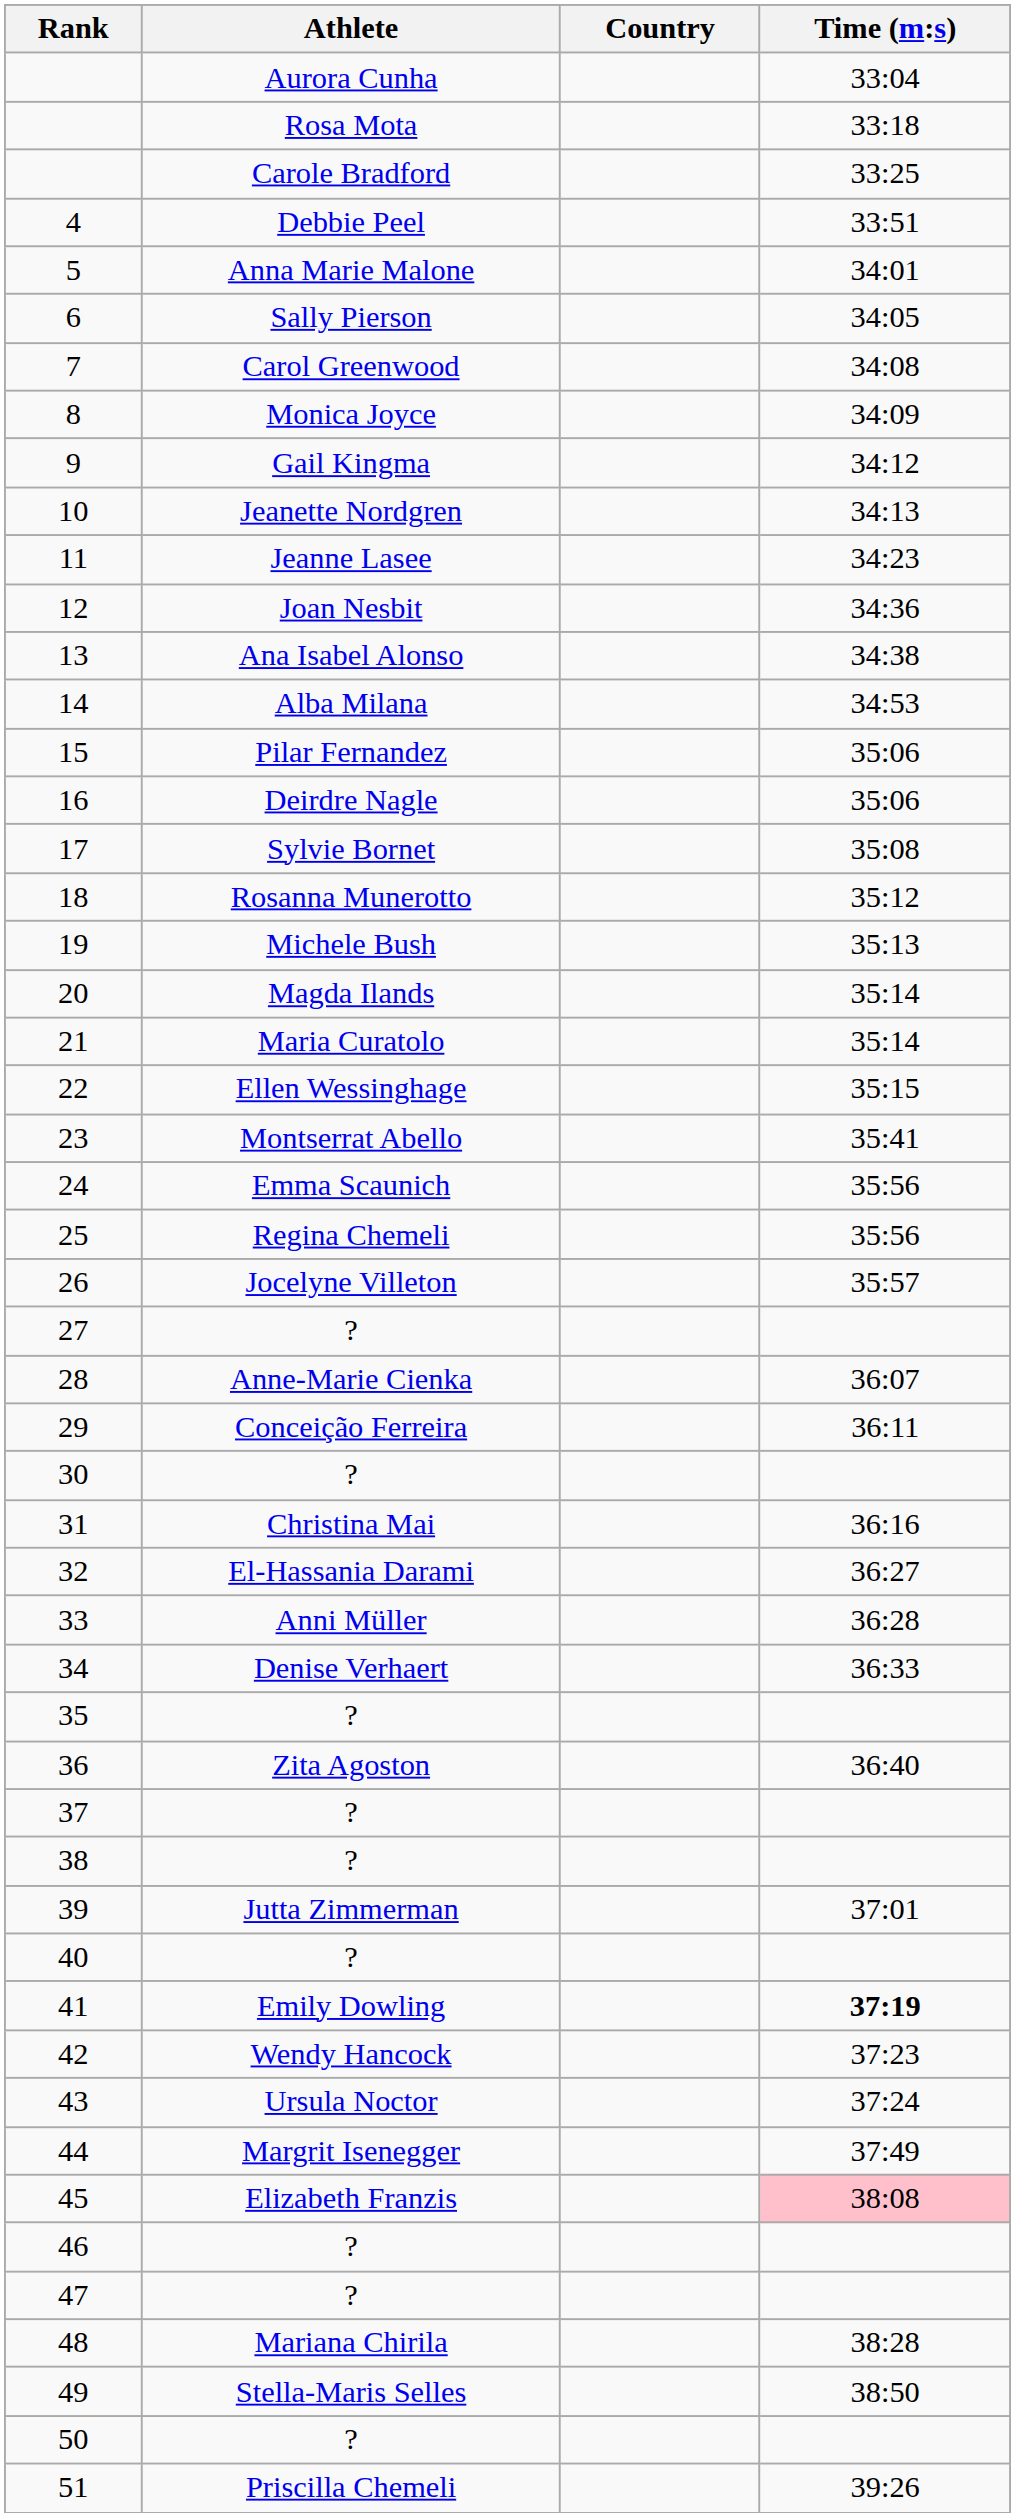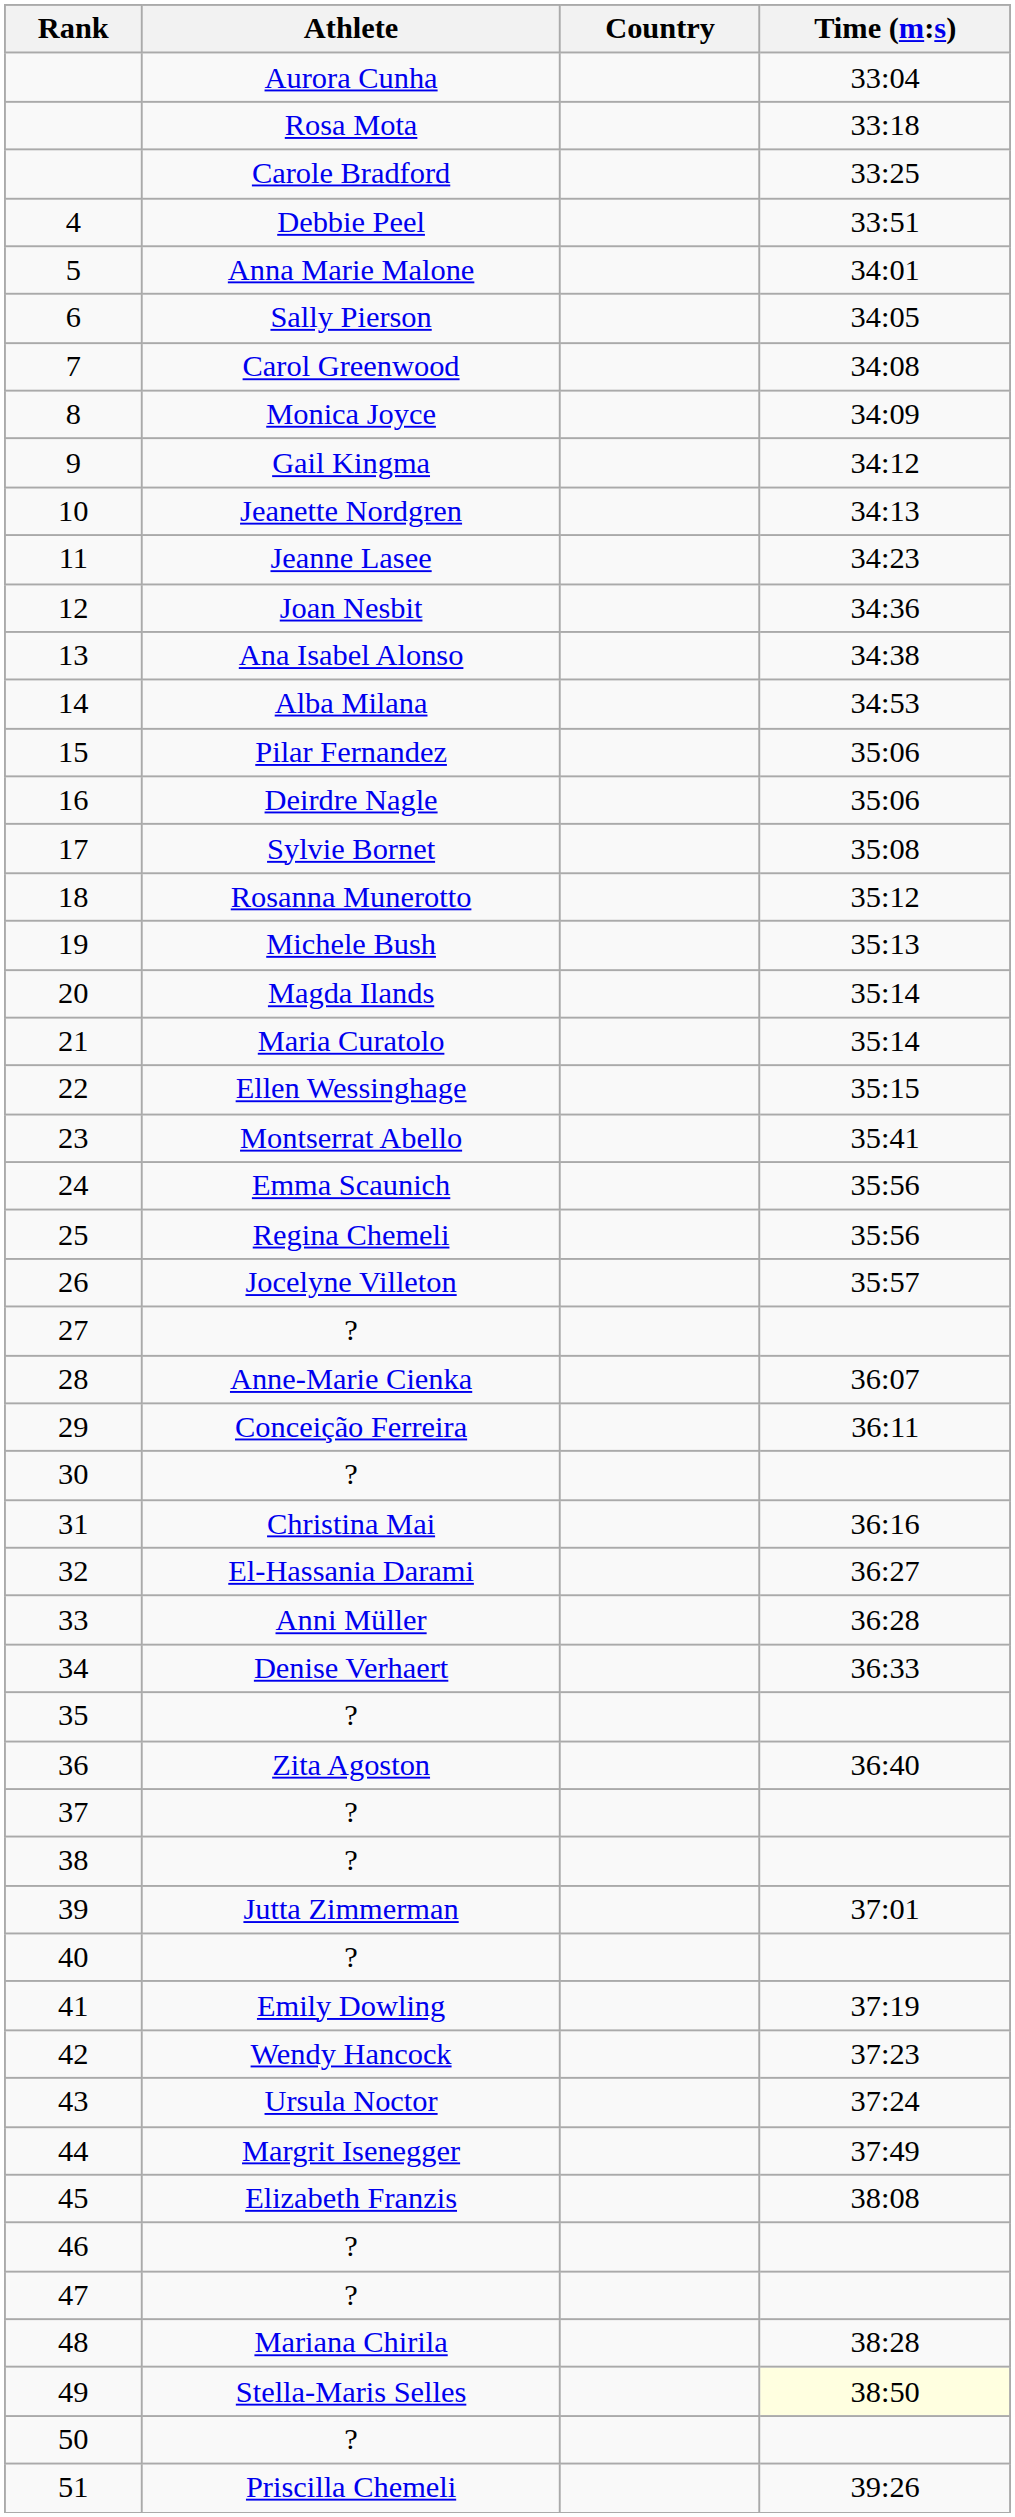(885, 2005) bold -> (885, 2005) normal
(885, 2198) pink background -> (885, 2198) no background
(885, 2391) no background -> (885, 2391) lightyellow background
